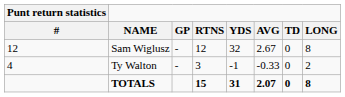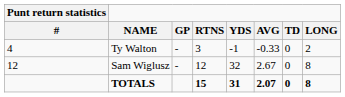rows swapped: (140, 48) <-> (134, 65)
